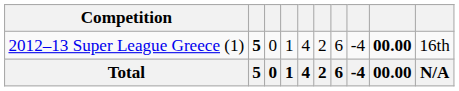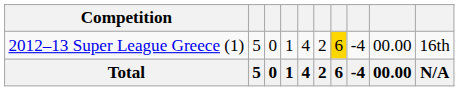(256, 45) bold -> (256, 45) normal
(339, 45) no background -> (339, 45) gold background
(392, 45) bold -> (392, 45) normal
